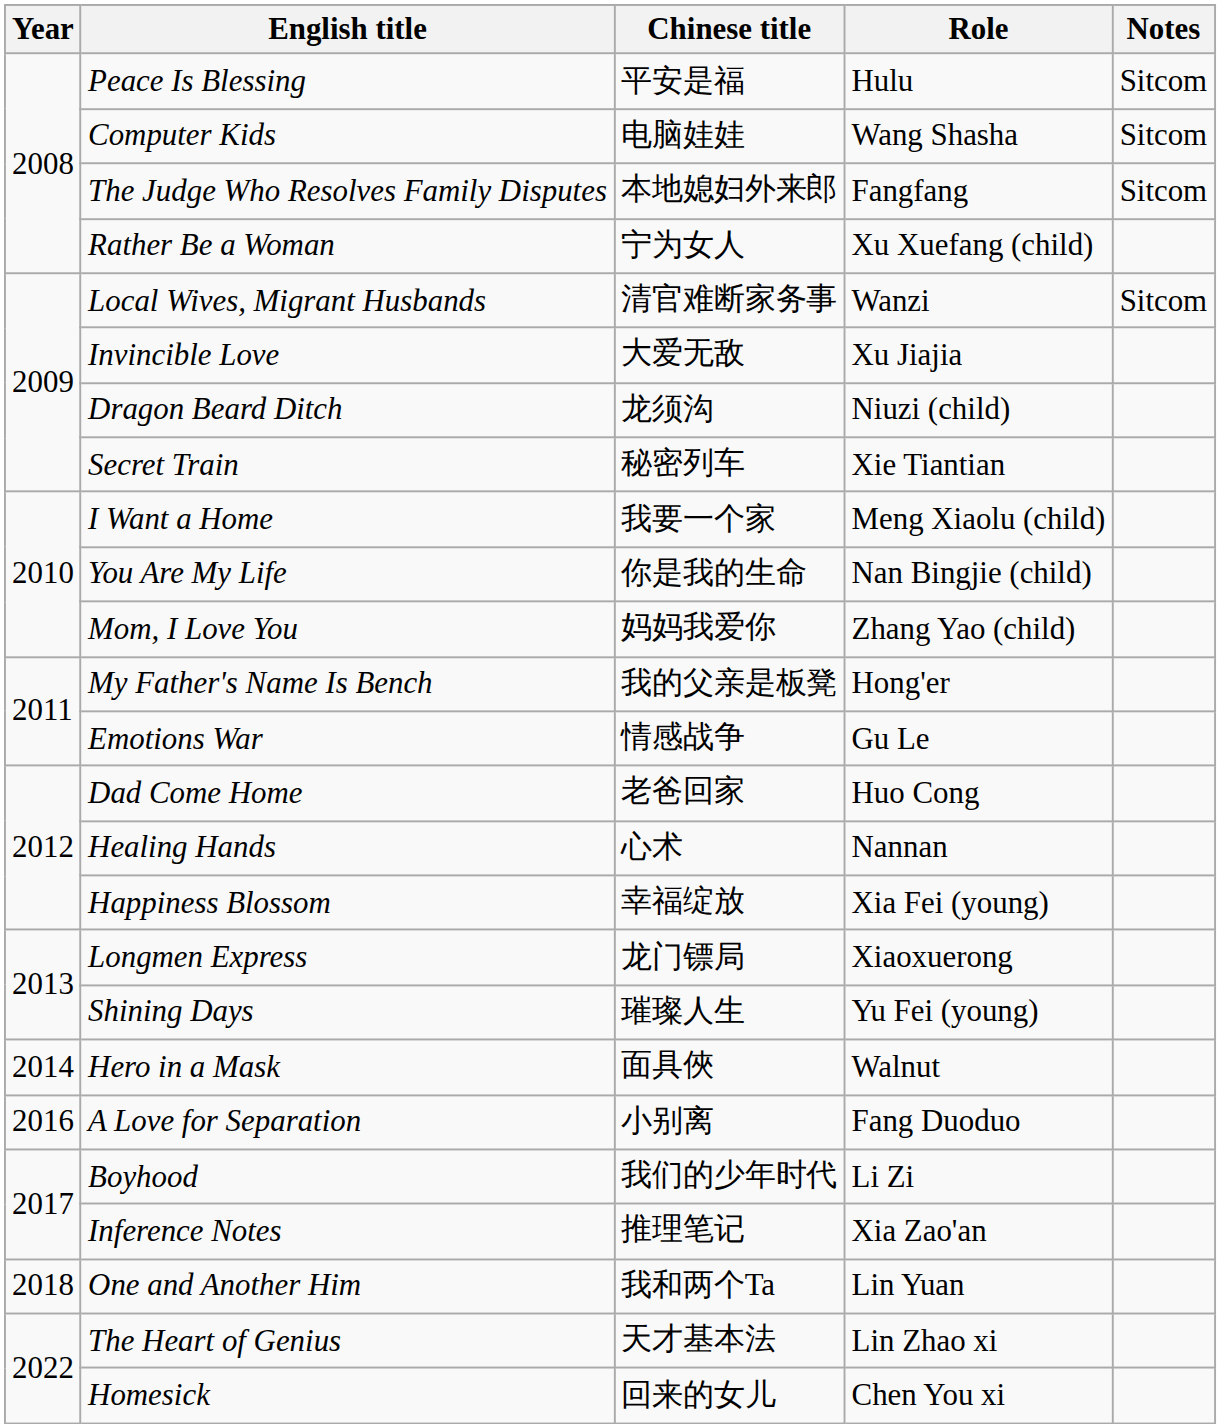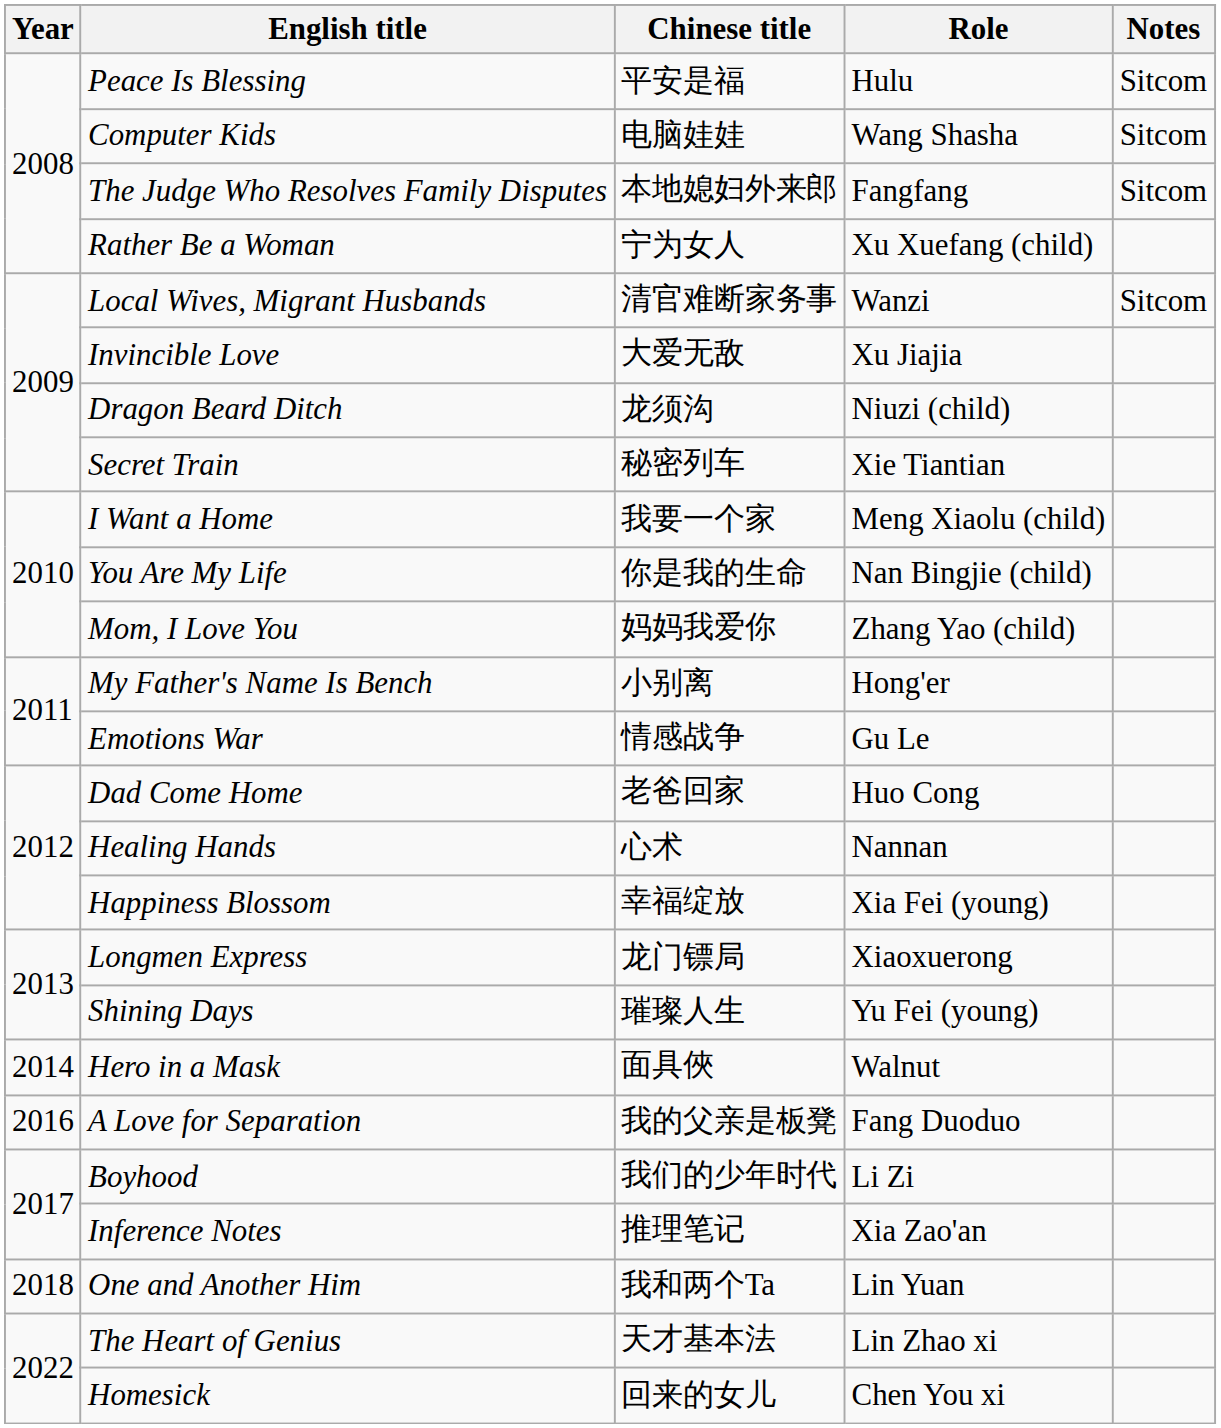(729, 682) 我的父亲是板凳 -> (667, 682) 小别离
(667, 1120) 小别离 -> (729, 1120) 我的父亲是板凳
